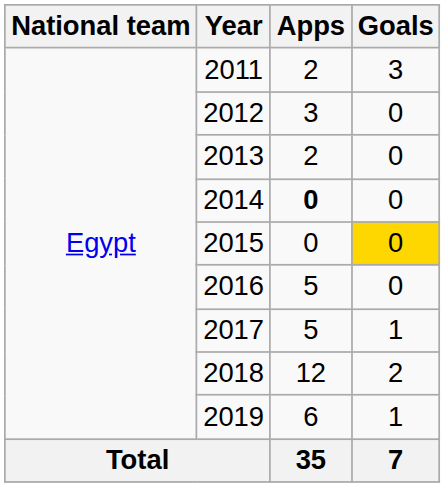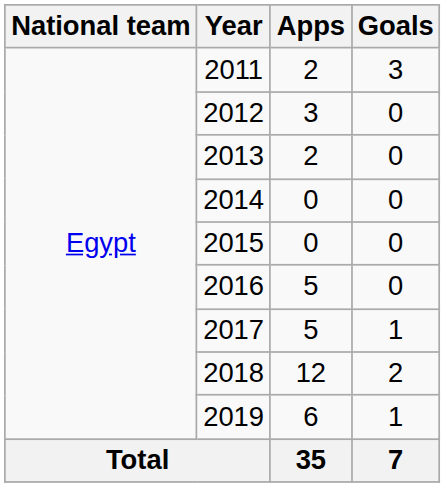(311, 199) bold -> (311, 199) normal
(396, 243) gold background -> (396, 243) no background
